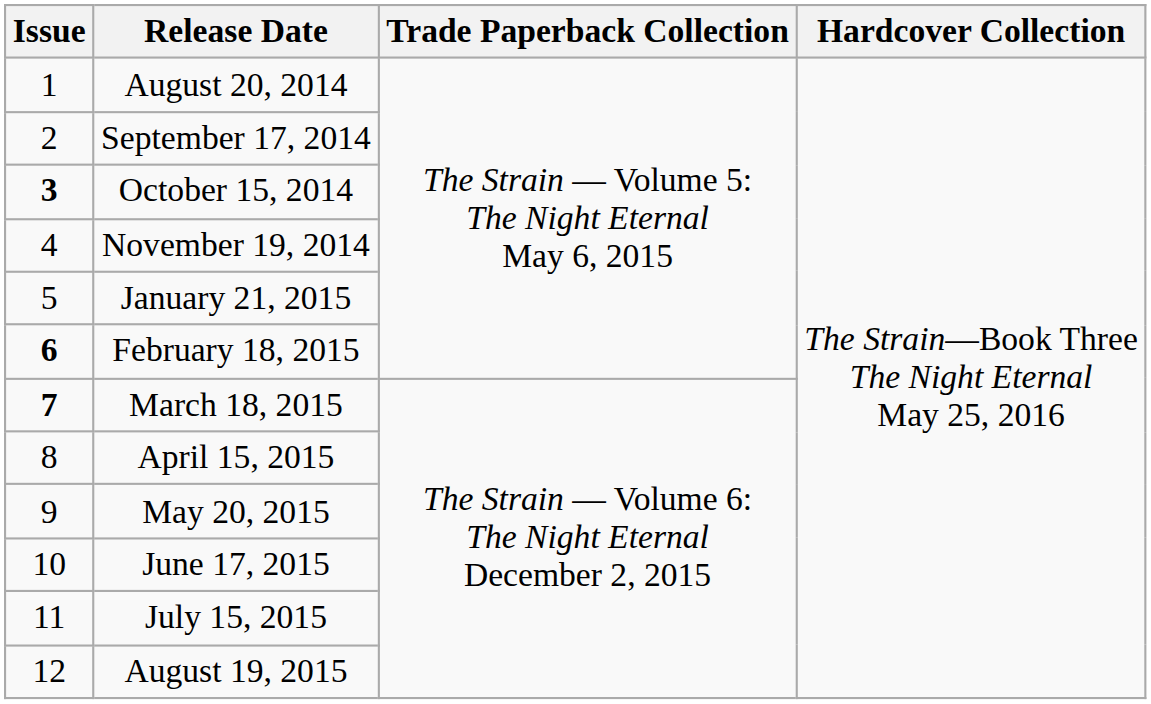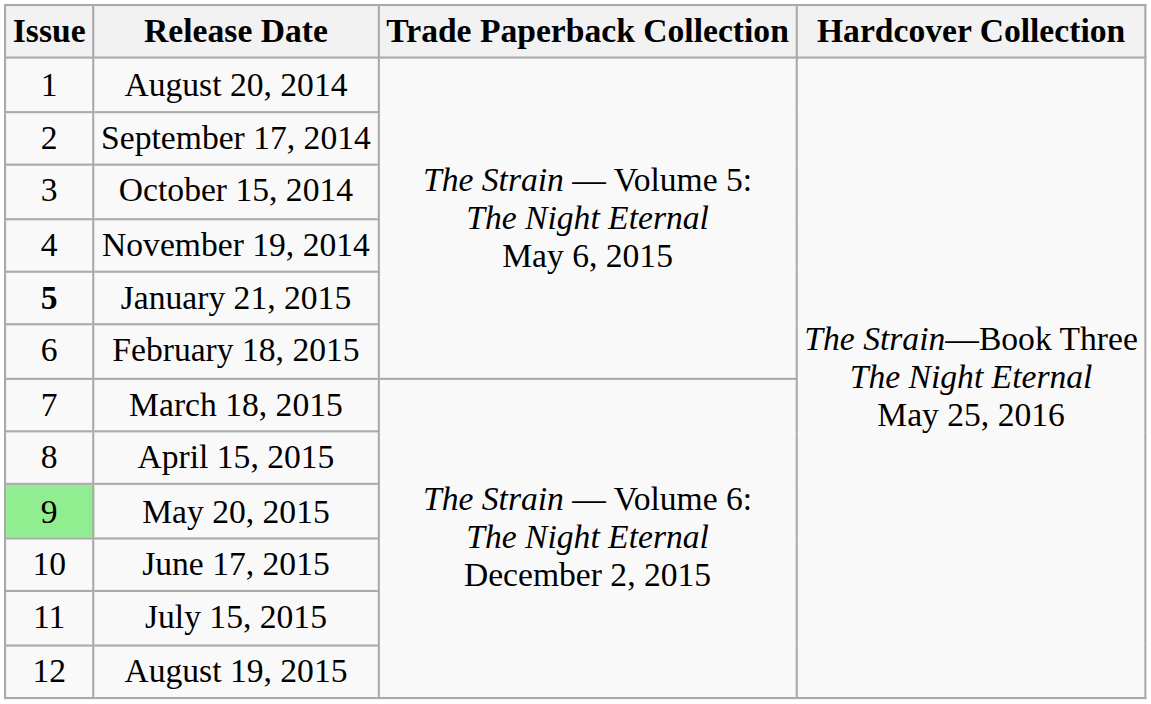(49, 191) bold -> (49, 191) normal
(49, 297) normal -> (49, 297) bold
(49, 350) bold -> (49, 350) normal
(49, 404) bold -> (49, 404) normal
(49, 510) no background -> (49, 510) lightgreen background
